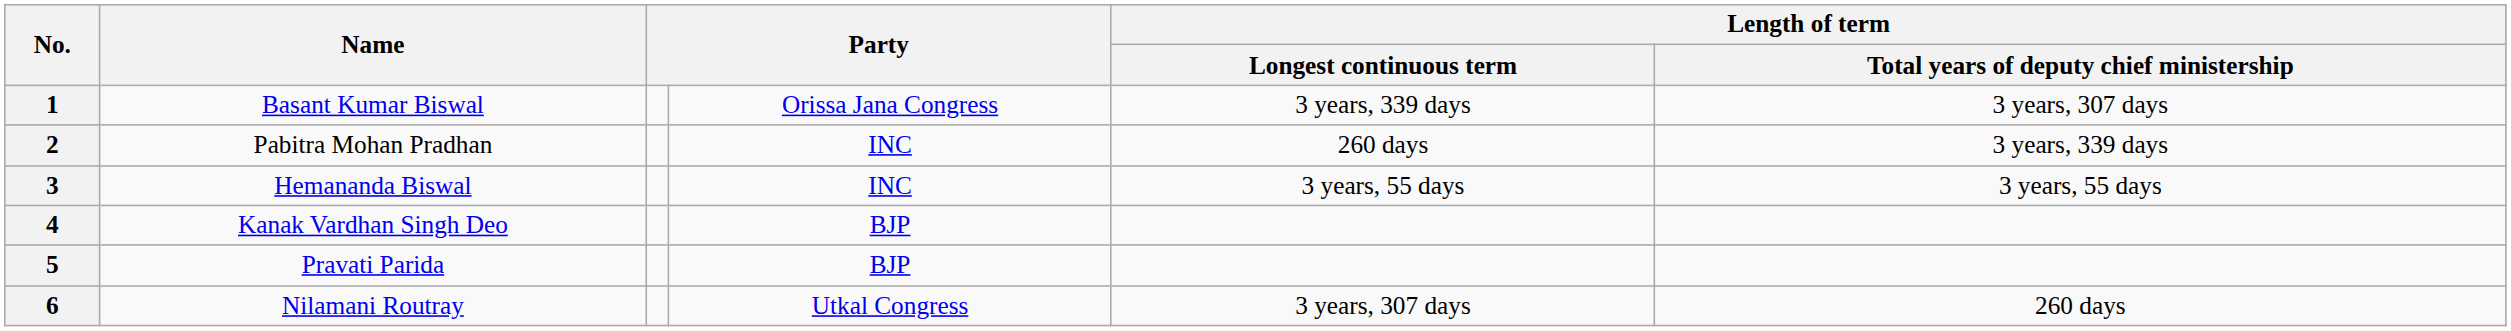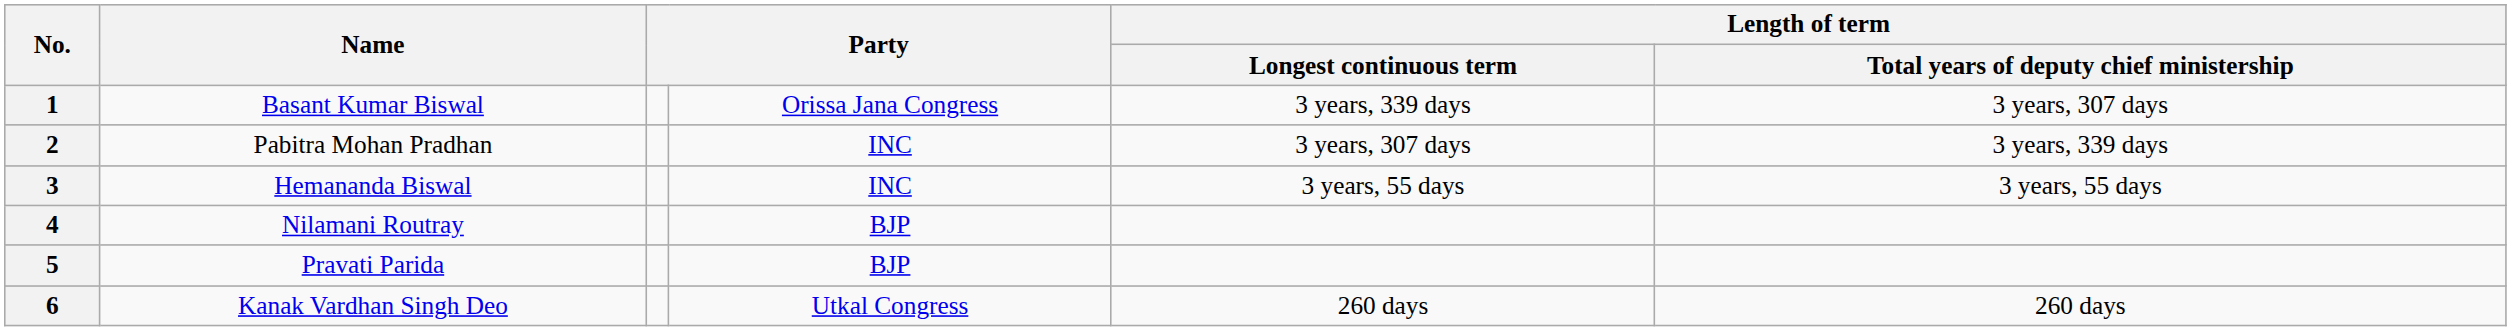(1383, 144) 260 days -> (1383, 144) 3 years, 307 days
(373, 225) Kanak Vardhan Singh Deo -> (373, 225) Nilamani Routray
(373, 305) Nilamani Routray -> (373, 305) Kanak Vardhan Singh Deo
(1383, 305) 3 years, 307 days -> (1383, 305) 260 days
